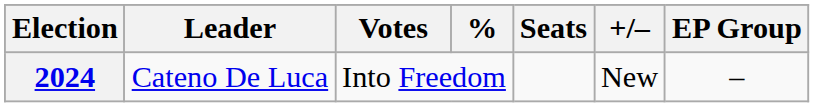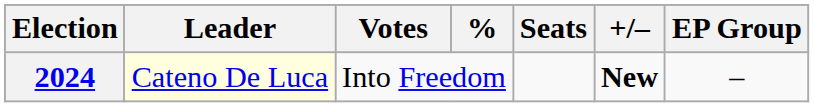(230, 76) no background -> (230, 76) lightyellow background
(630, 76) normal -> (630, 76) bold
